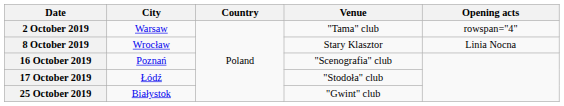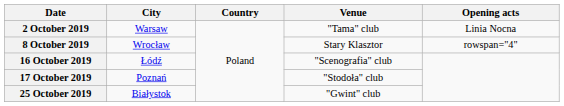(491, 28) rowspan="4" -> (491, 28) Linia Nocna
(491, 45) Linia Nocna -> (491, 45) rowspan="4"
(151, 61) Poznań -> (151, 61) Łódź
(151, 77) Łódź -> (151, 77) Poznań
